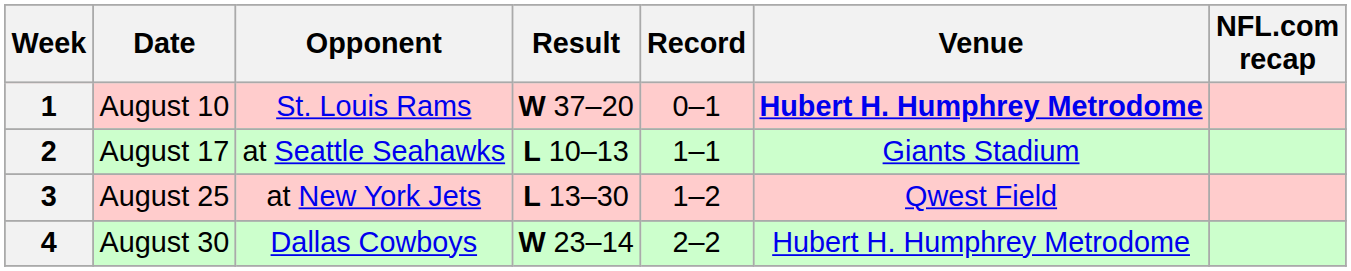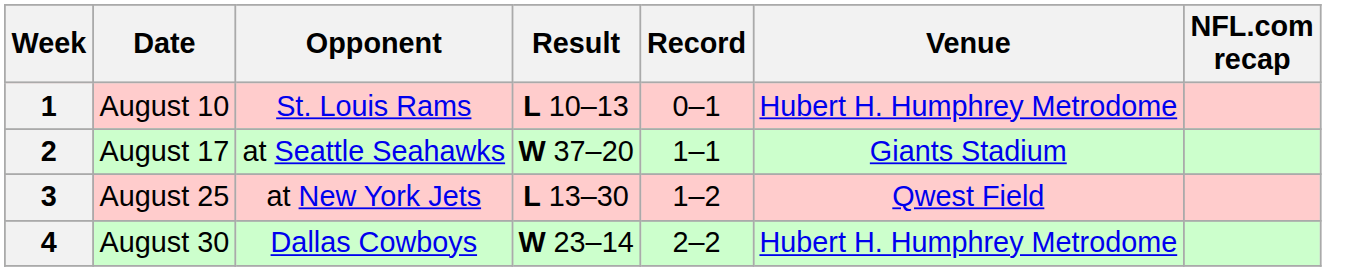(576, 105) W 37–20 -> (576, 105) L 10–13
(981, 105) bold -> (968, 105) normal
(576, 151) L 10–13 -> (576, 151) W 37–20
